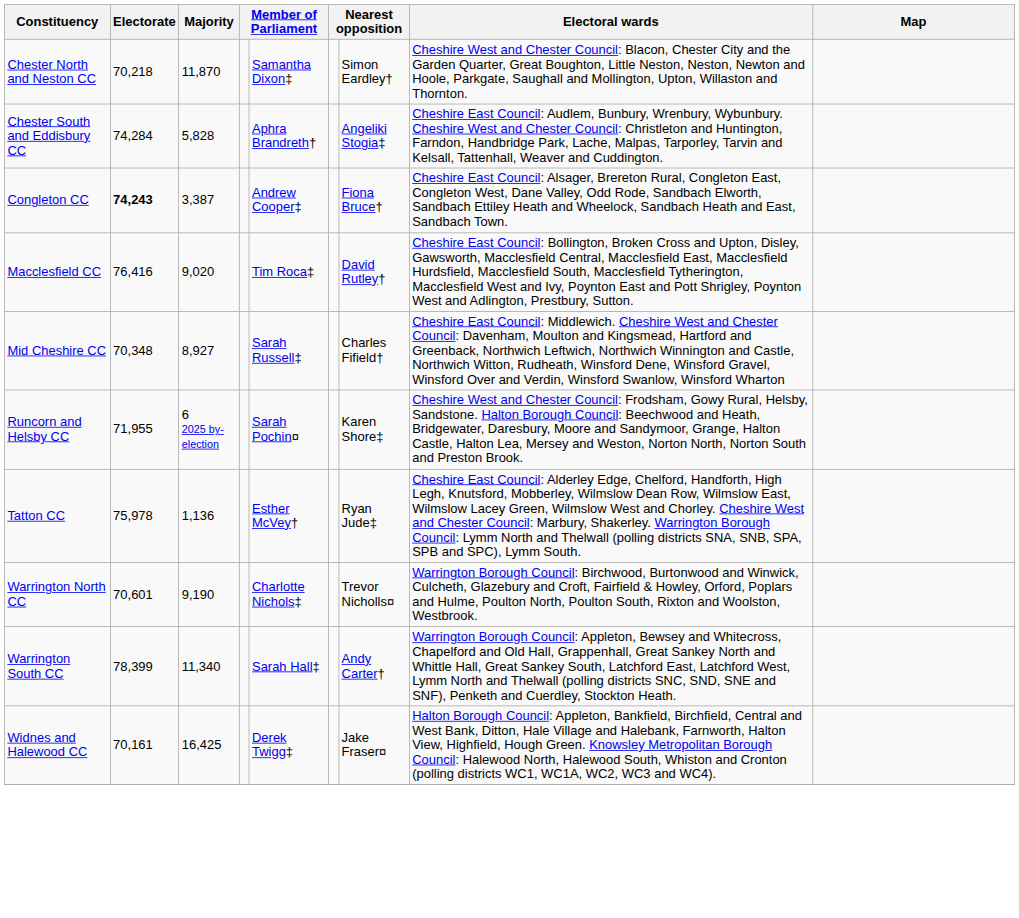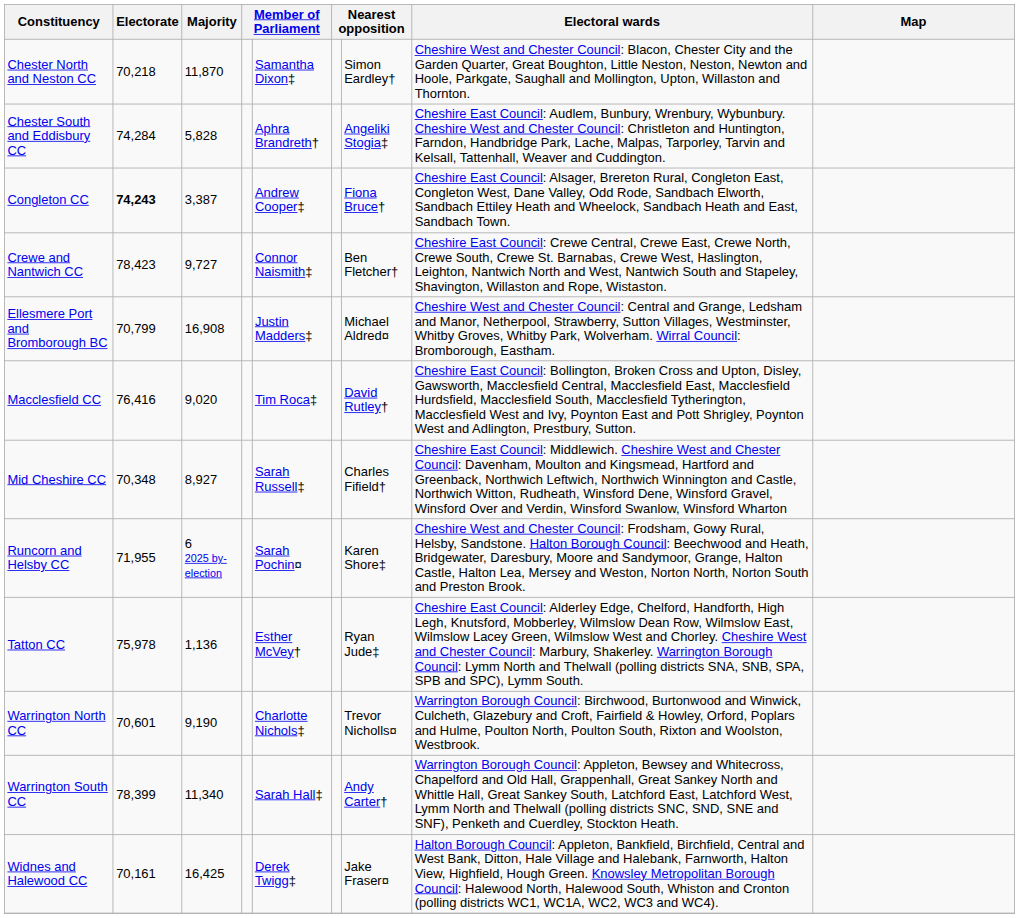+ row: (45, 264)
+ row: (57, 328)
